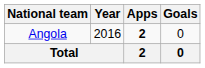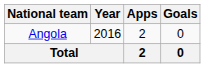(142, 33) bold -> (142, 33) normal
